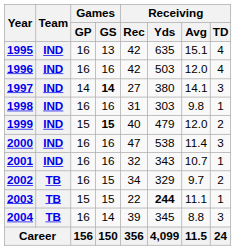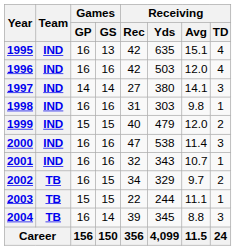(108, 87) bold -> (108, 87) normal
(108, 124) bold -> (108, 124) normal
(165, 198) bold -> (165, 198) normal
